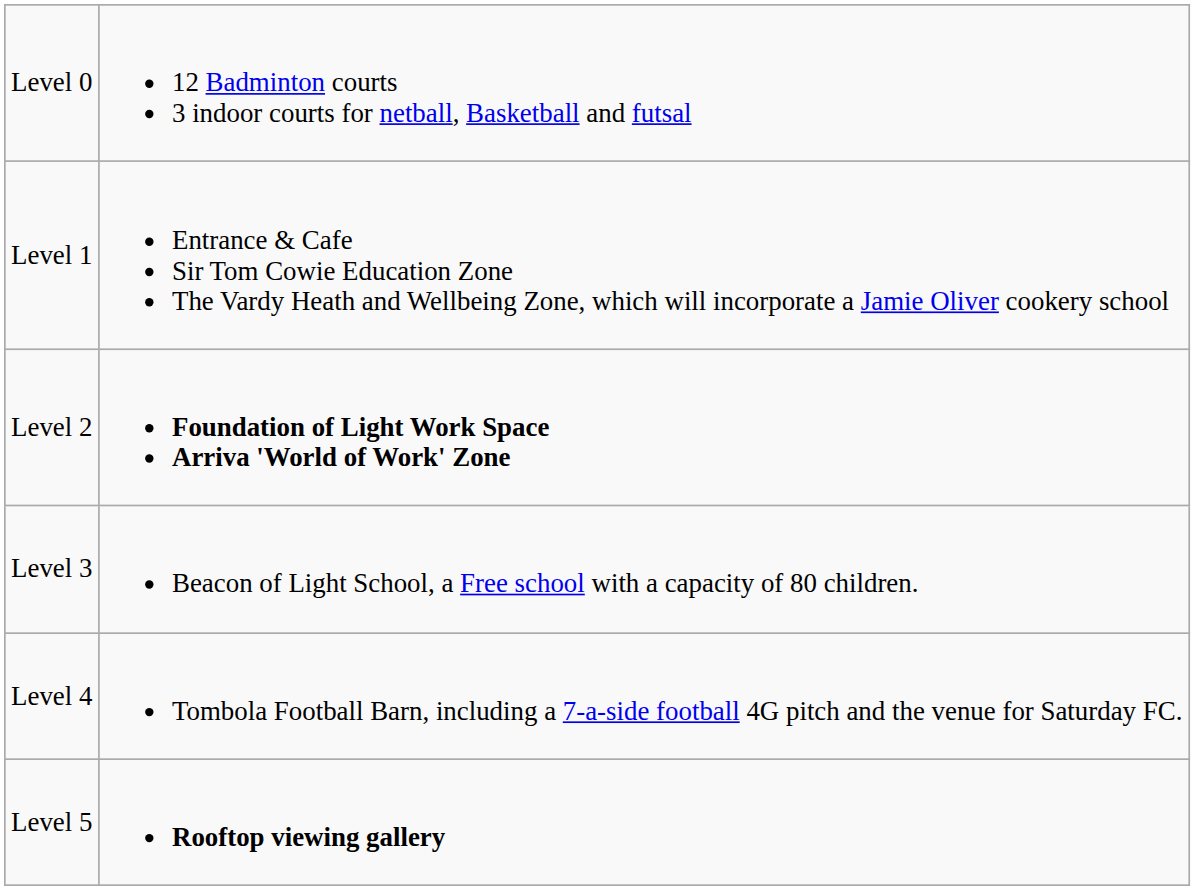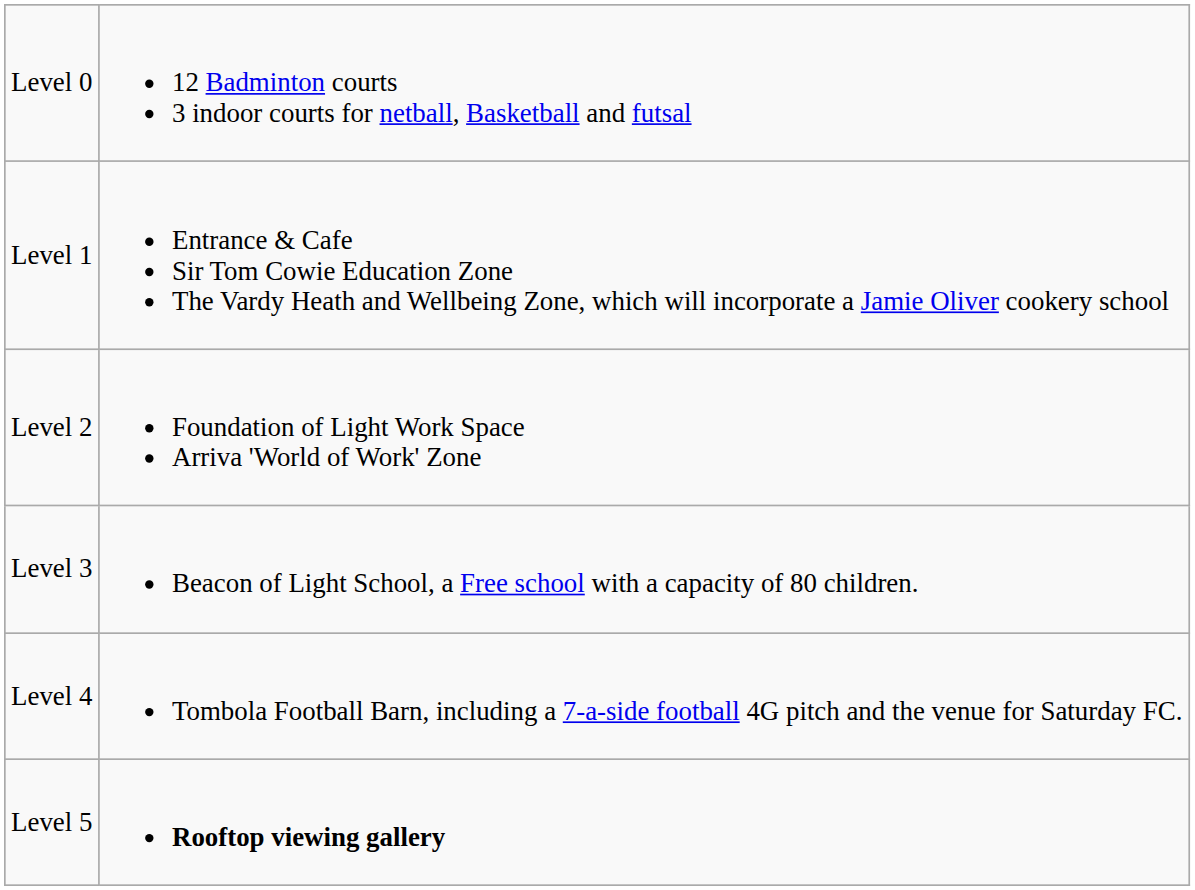(644, 442) bold -> (644, 442) normal
